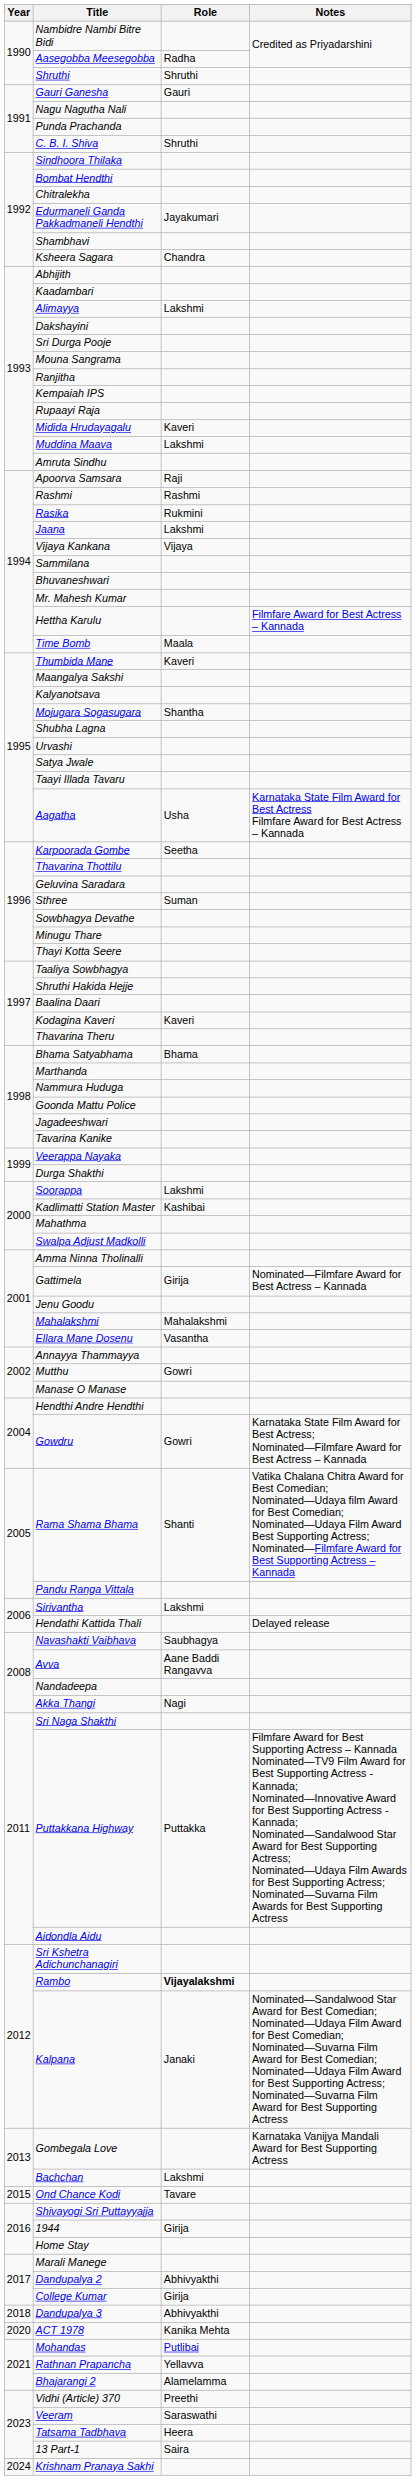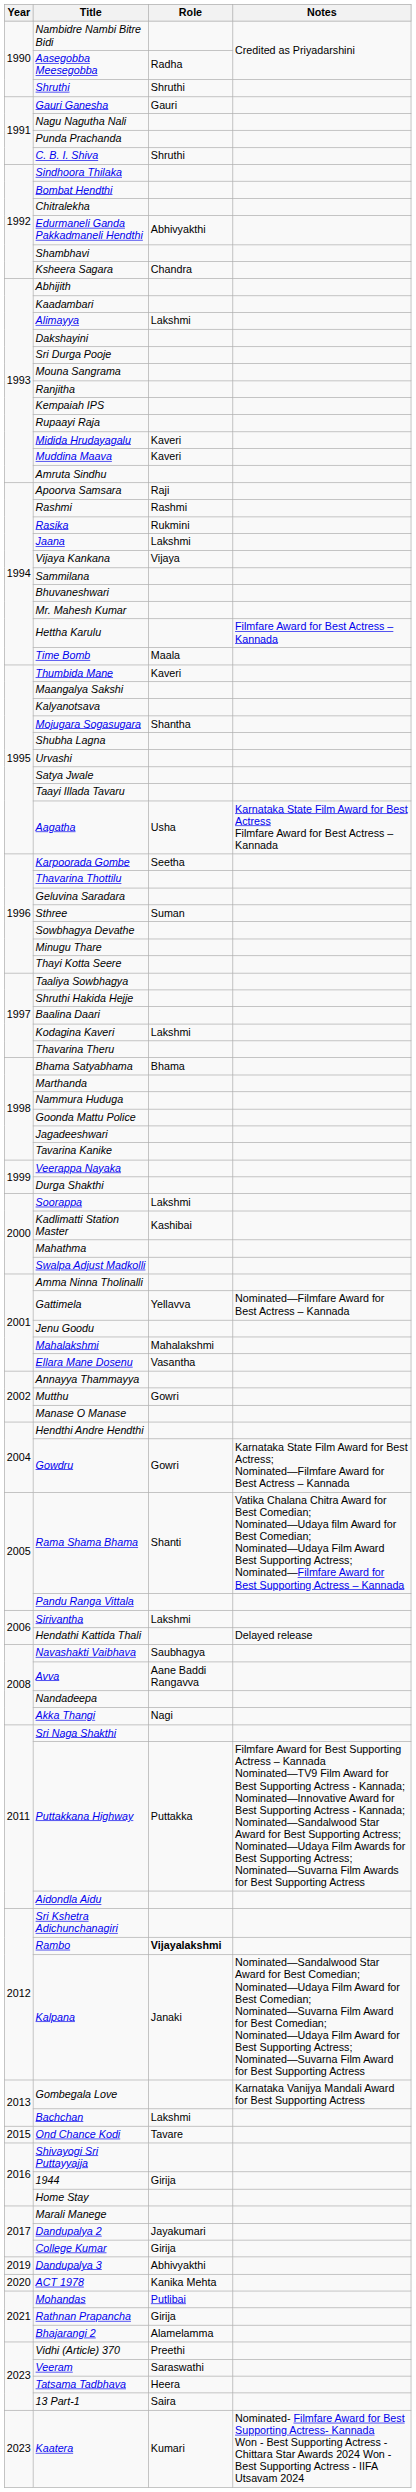(191, 218) Jayakumari -> (178, 230) Abhivyakthi
(184, 445) Lakshmi -> (166, 457) Kaveri
(179, 1020) Kaveri -> (171, 1032) Lakshmi
(176, 1281) Girija -> (171, 1305) Yellavva
(191, 2279) Abhivyakthi -> (178, 2231) Jayakumari
(19, 2313) 2018 -> (19, 2265) 2019
(184, 2364) Yellavva -> (163, 2316) Girija
+ row: (54, 2448)
- row: (95, 2466)
